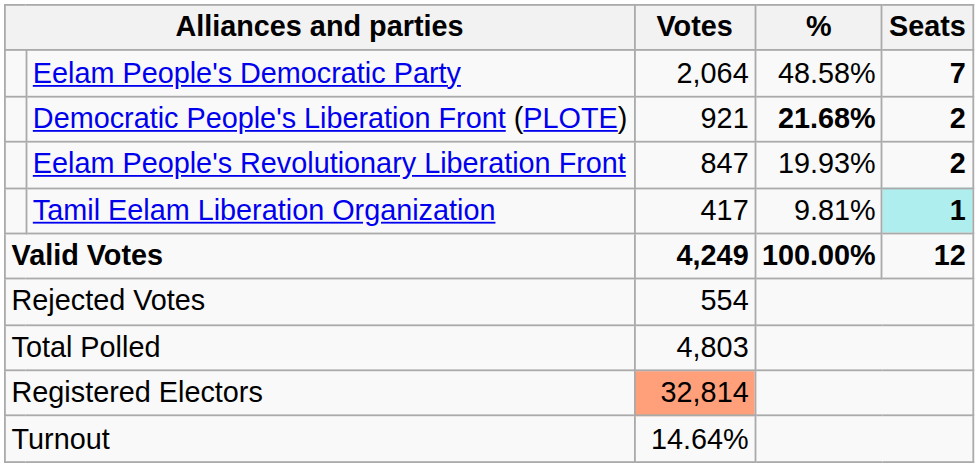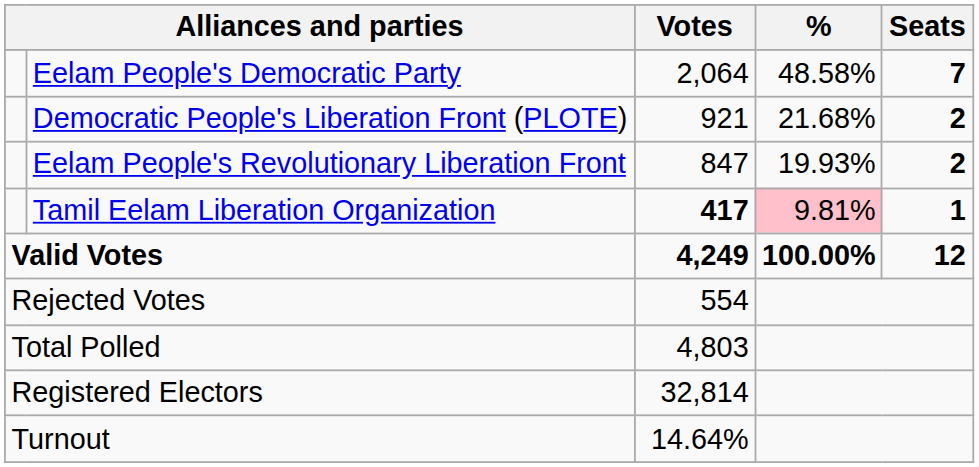(827, 118) bold -> (827, 118) normal
(725, 210) normal -> (725, 210) bold
(835, 210) no background -> (835, 210) pink background
(958, 210) paleturquoise background -> (958, 210) no background
(705, 392) lightsalmon background -> (705, 392) no background
